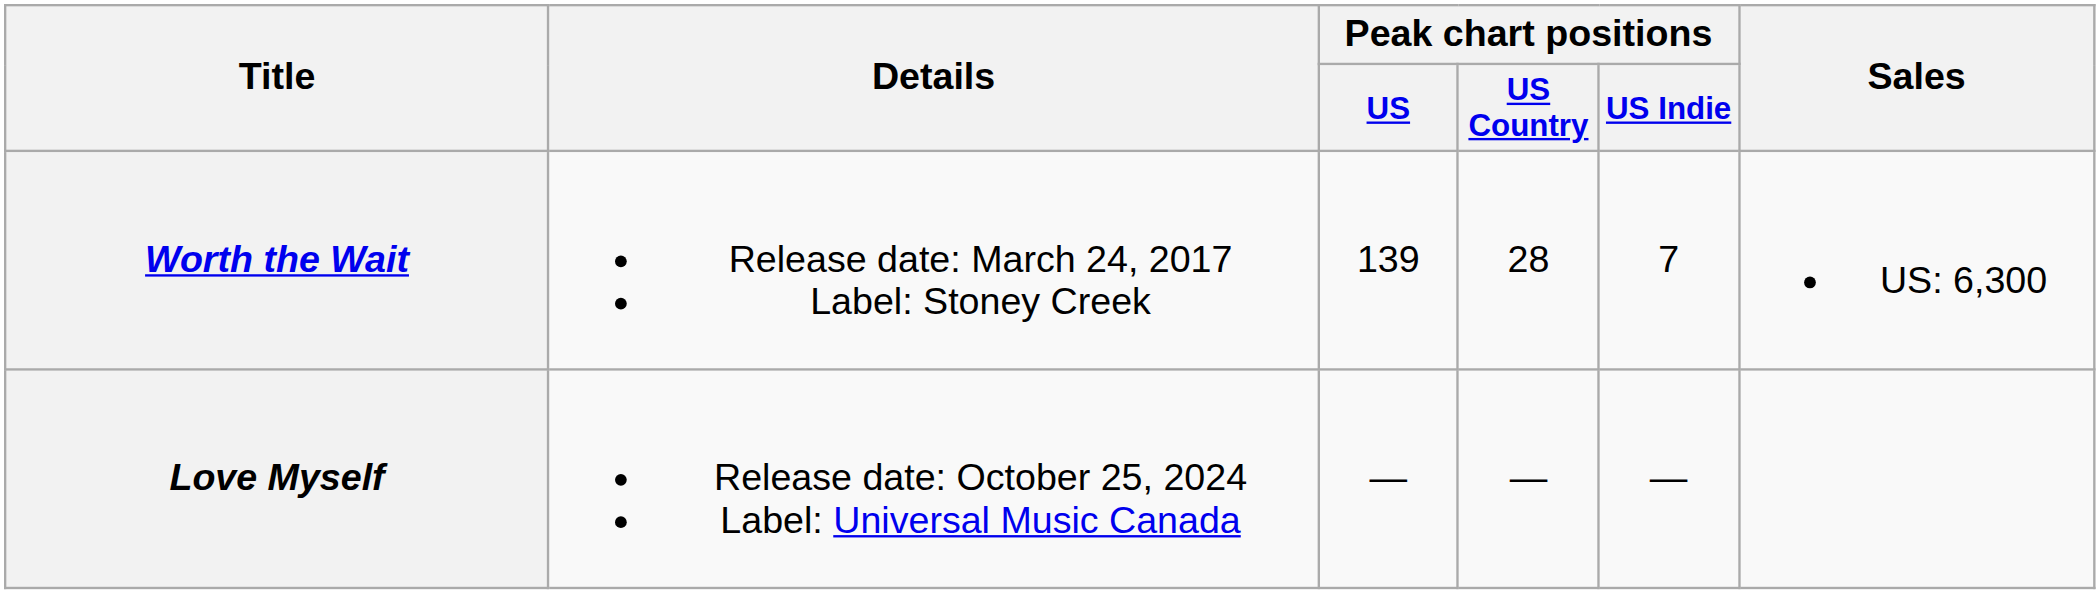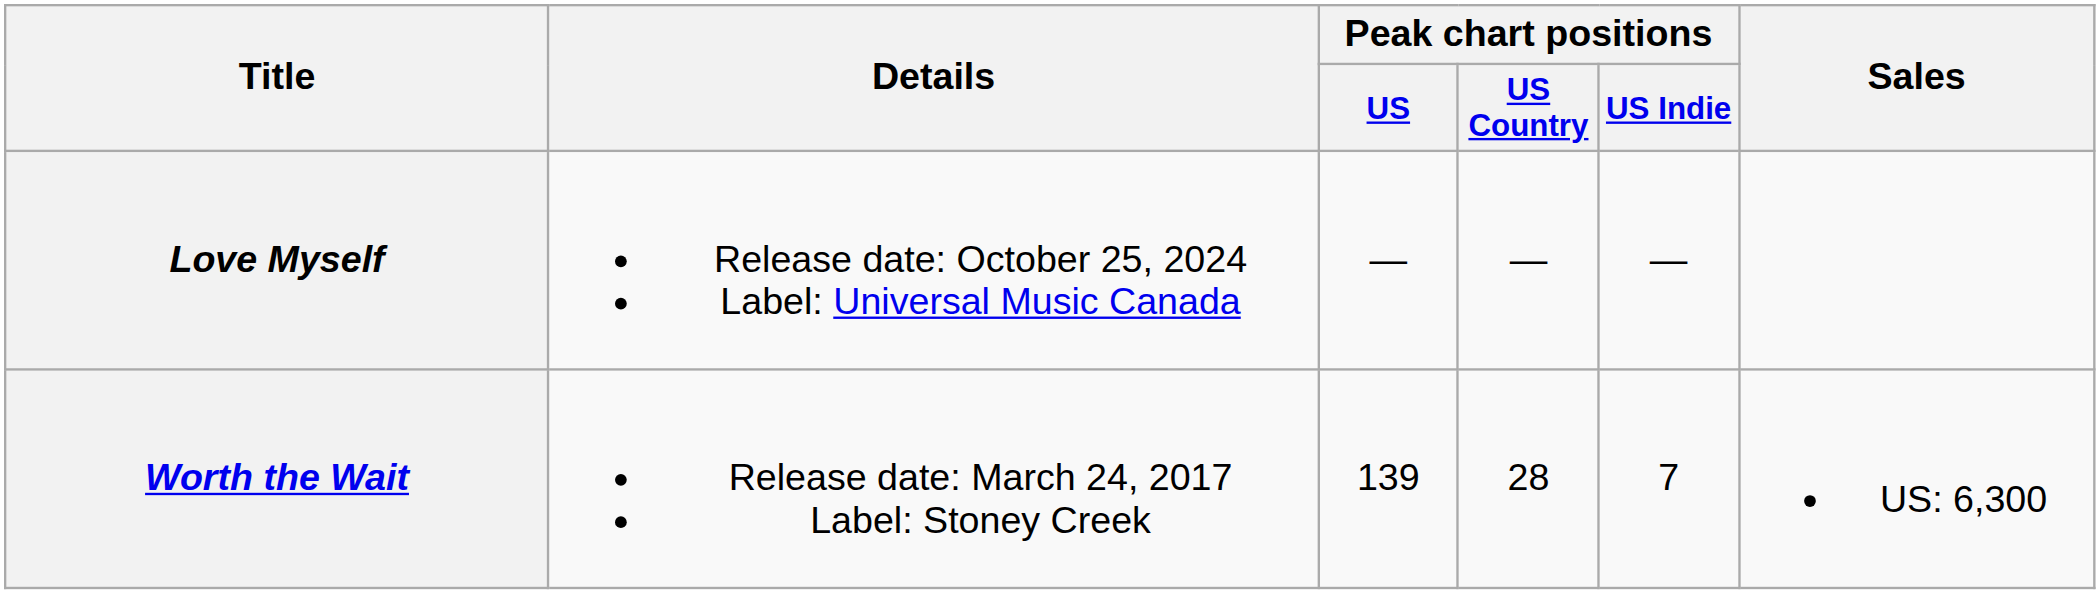rows swapped: (277, 259) <-> (277, 478)
